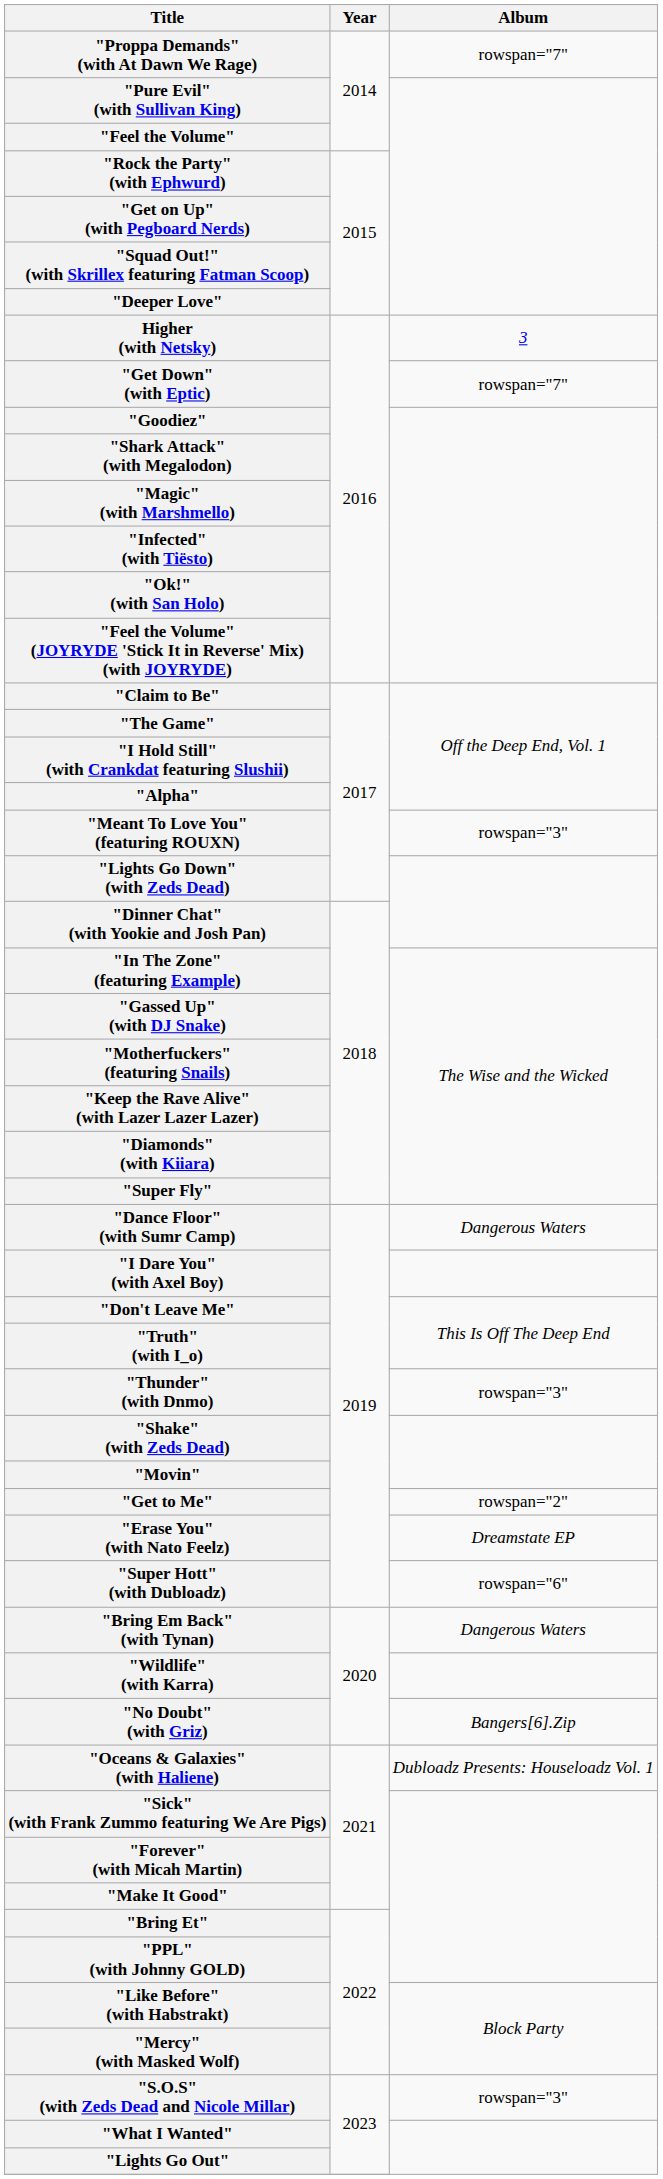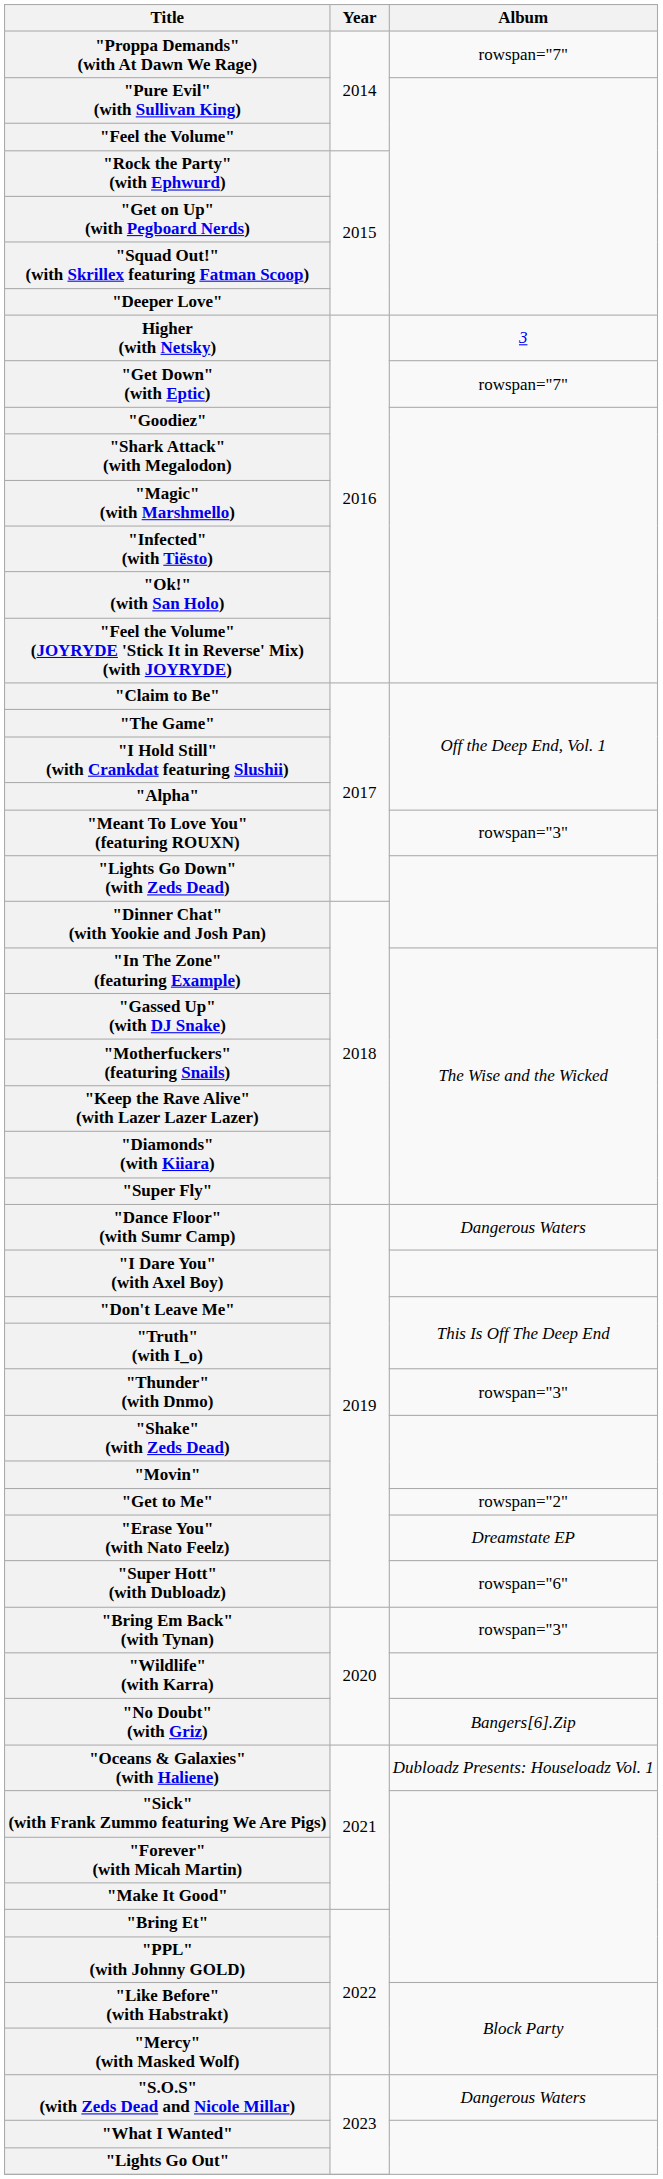(523, 1629) Dangerous Waters -> (523, 1629) rowspan="3"
(523, 2097) rowspan="3" -> (523, 2097) Dangerous Waters
